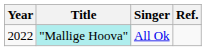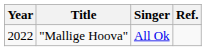(84, 35) paleturquoise background -> (84, 35) no background
